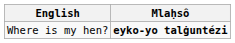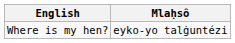(170, 30) bold -> (170, 30) normal
